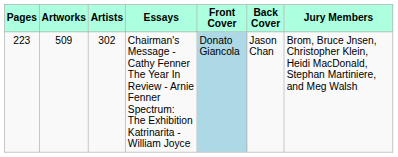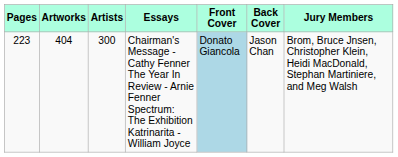(64, 40) 509 -> (64, 40) 404
(107, 40) 302 -> (107, 40) 300
